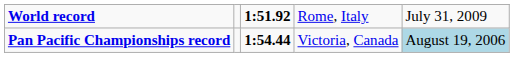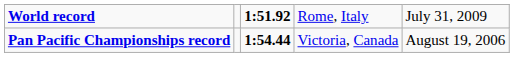(455, 40) lightblue background -> (455, 40) no background
